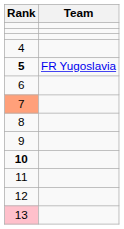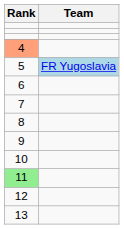(21, 48) no background -> (21, 48) lightsalmon background
(21, 66) bold -> (21, 66) normal
(79, 66) no background -> (79, 66) lightblue background
(21, 104) lightsalmon background -> (21, 104) no background
(21, 159) bold -> (21, 159) normal
(21, 178) no background -> (21, 178) lightgreen background
(21, 215) pink background -> (21, 215) no background
